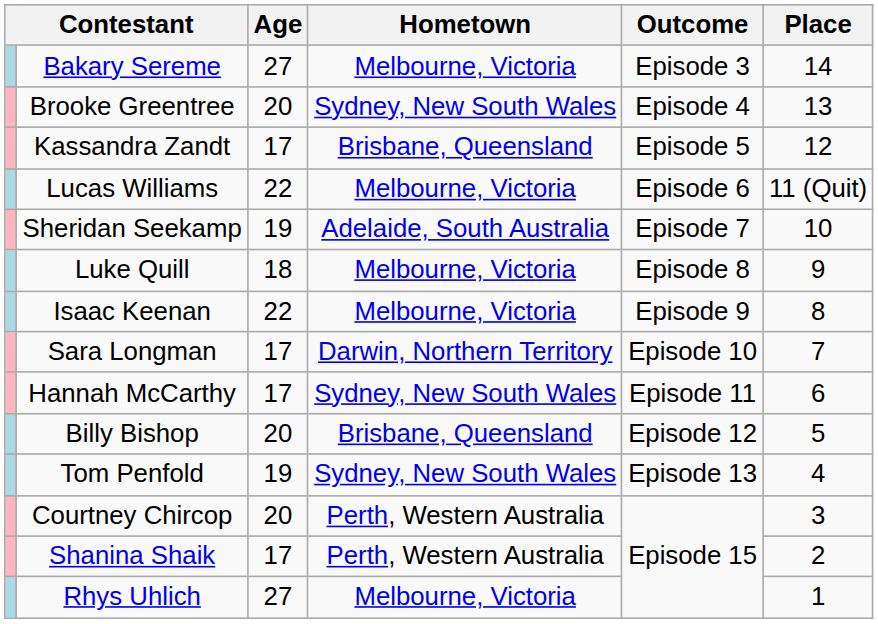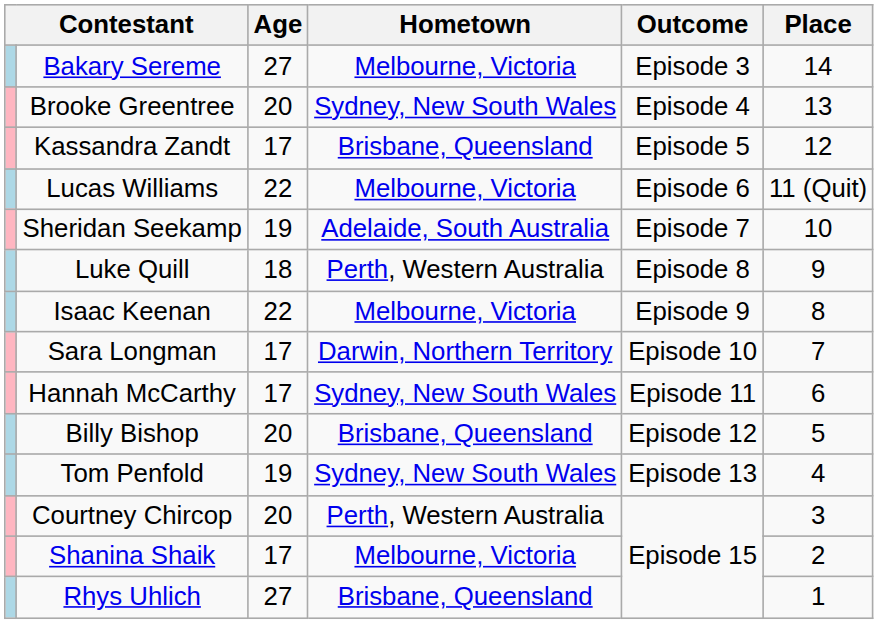(465, 270) Melbourne, Victoria -> (465, 270) Perth, Western Australia
(465, 556) Perth, Western Australia -> (465, 556) Melbourne, Victoria
(465, 596) Melbourne, Victoria -> (465, 596) Brisbane, Queensland
